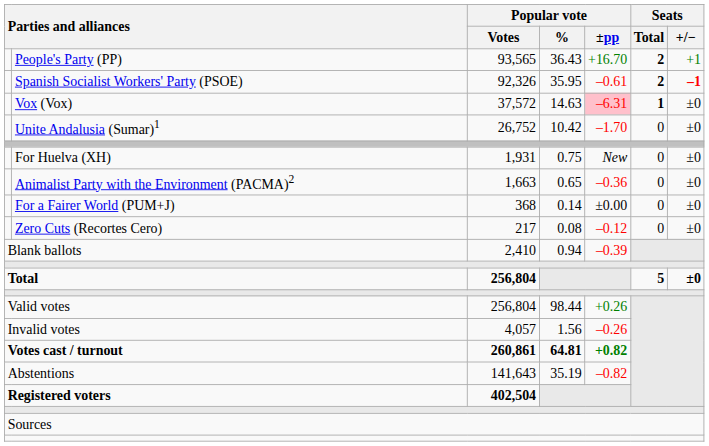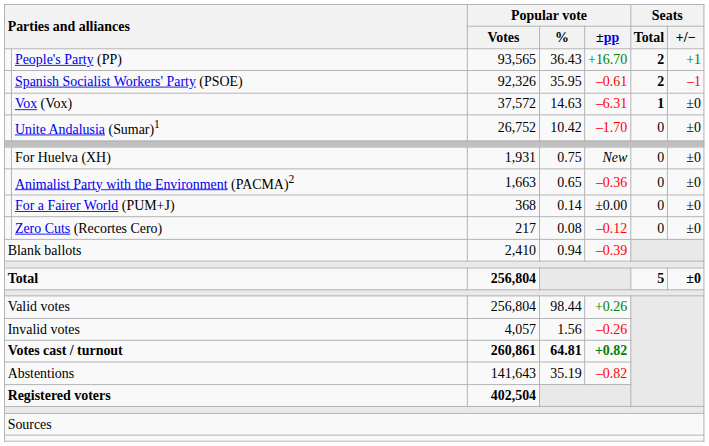(694, 81) bold -> (694, 81) normal
(612, 103) pink background -> (612, 103) no background
